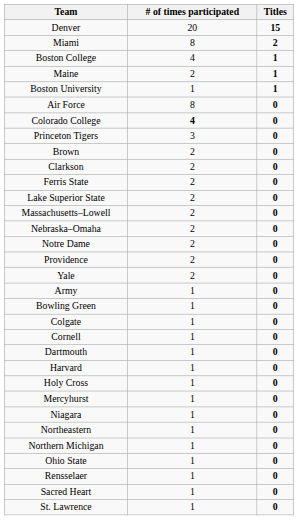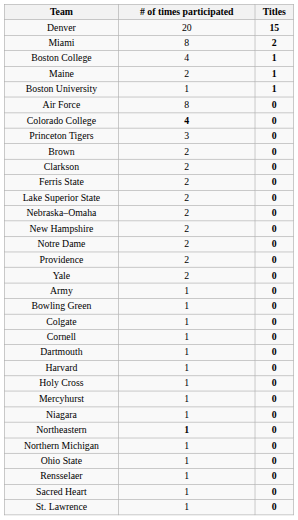- row: (66, 213)
+ row: (61, 228)
(192, 430) normal -> (187, 430) bold
